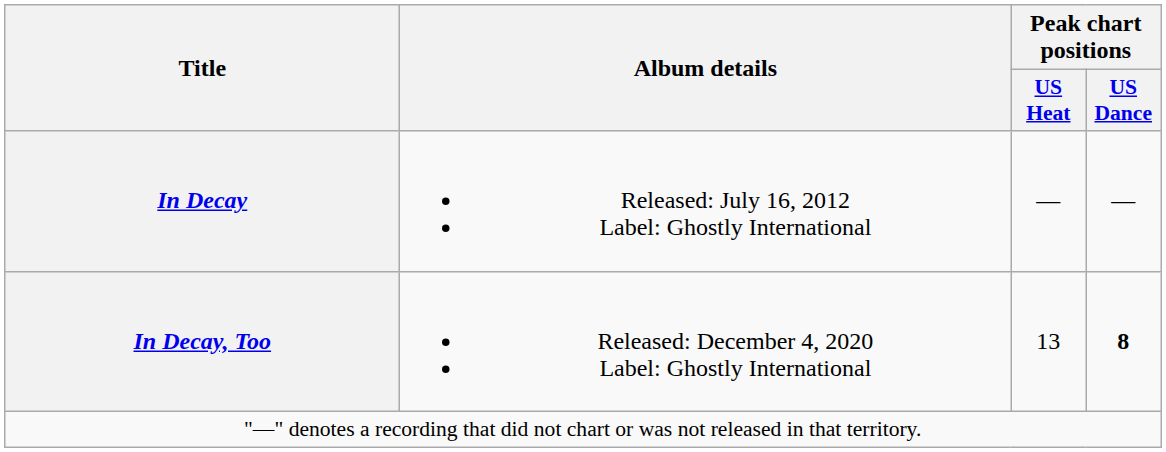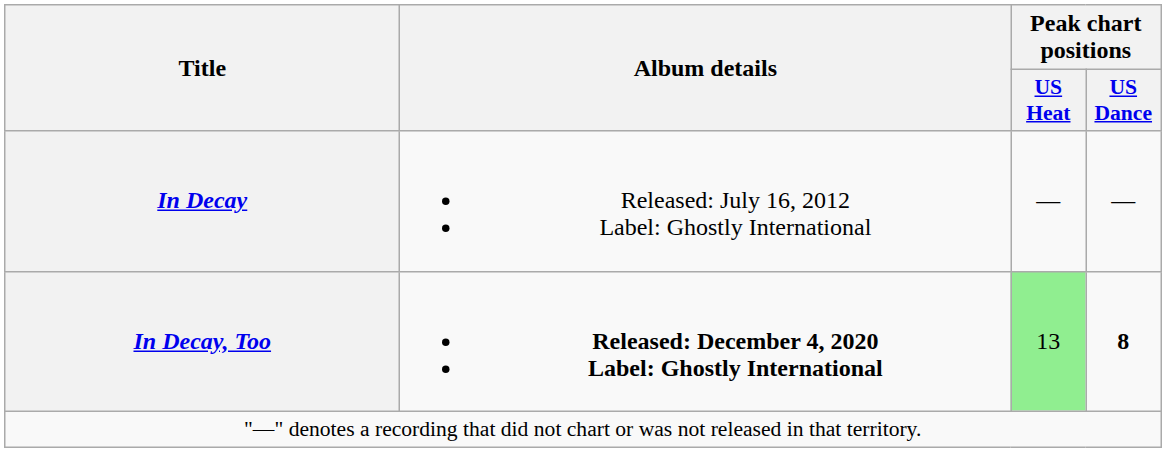(705, 355) normal -> (705, 355) bold
(1048, 340) no background -> (1048, 340) lightgreen background
